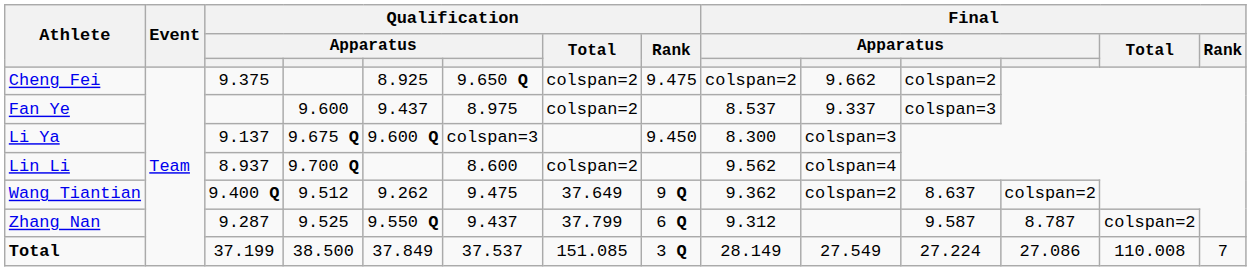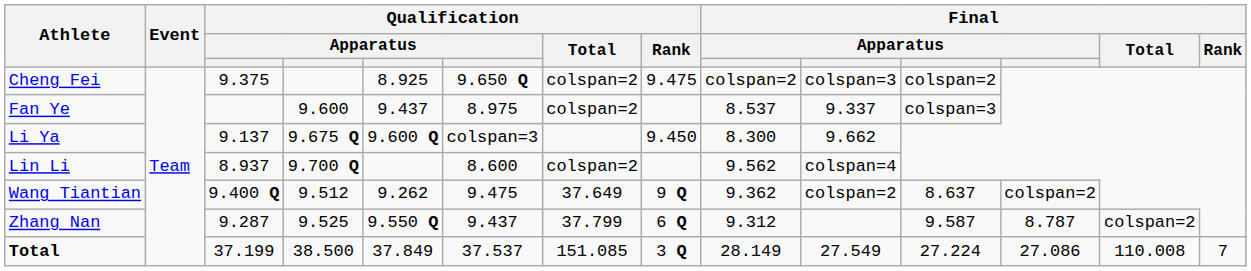(851, 80) 9.662 -> (851, 80) colspan=3
(851, 137) colspan=3 -> (851, 137) 9.662
